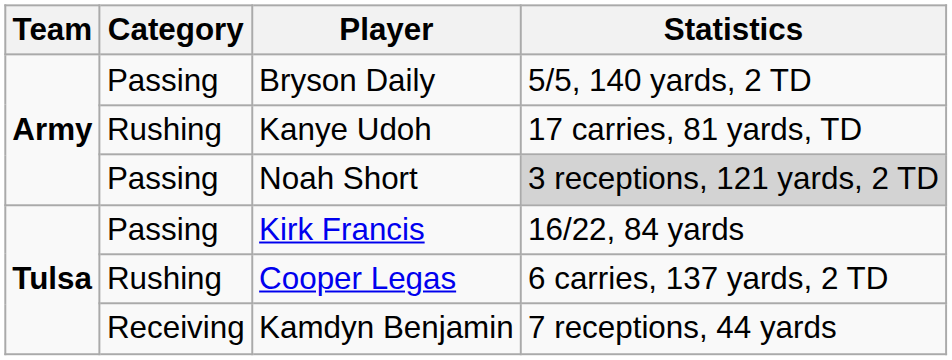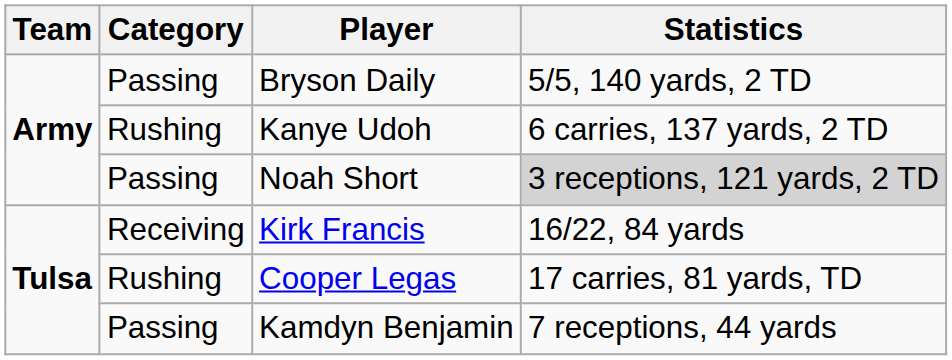(695, 129) 17 carries, 81 yards, TD -> (708, 129) 6 carries, 137 yards, 2 TD
(163, 228) Passing -> (176, 228) Receiving
(708, 278) 6 carries, 137 yards, 2 TD -> (695, 278) 17 carries, 81 yards, TD
(176, 328) Receiving -> (163, 328) Passing
